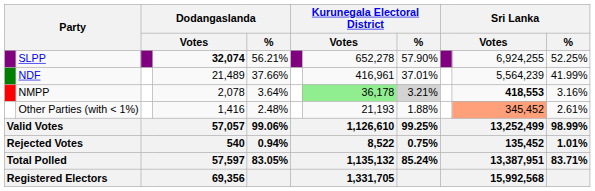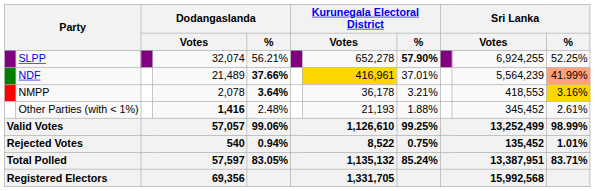(228, 59) bold -> (228, 59) normal
(420, 59) normal -> (420, 59) bold
(270, 76) normal -> (270, 76) bold
(375, 76) no background -> (375, 76) gold background
(569, 76) no background -> (569, 76) lightsalmon background
(273, 93) normal -> (273, 93) bold
(378, 93) lightgreen background -> (378, 93) no background
(423, 93) lightgrey background -> (423, 93) no background
(525, 93) bold -> (525, 93) normal
(572, 93) no background -> (572, 93) gold background
(231, 110) normal -> (231, 110) bold
(525, 110) lightsalmon background -> (525, 110) no background
